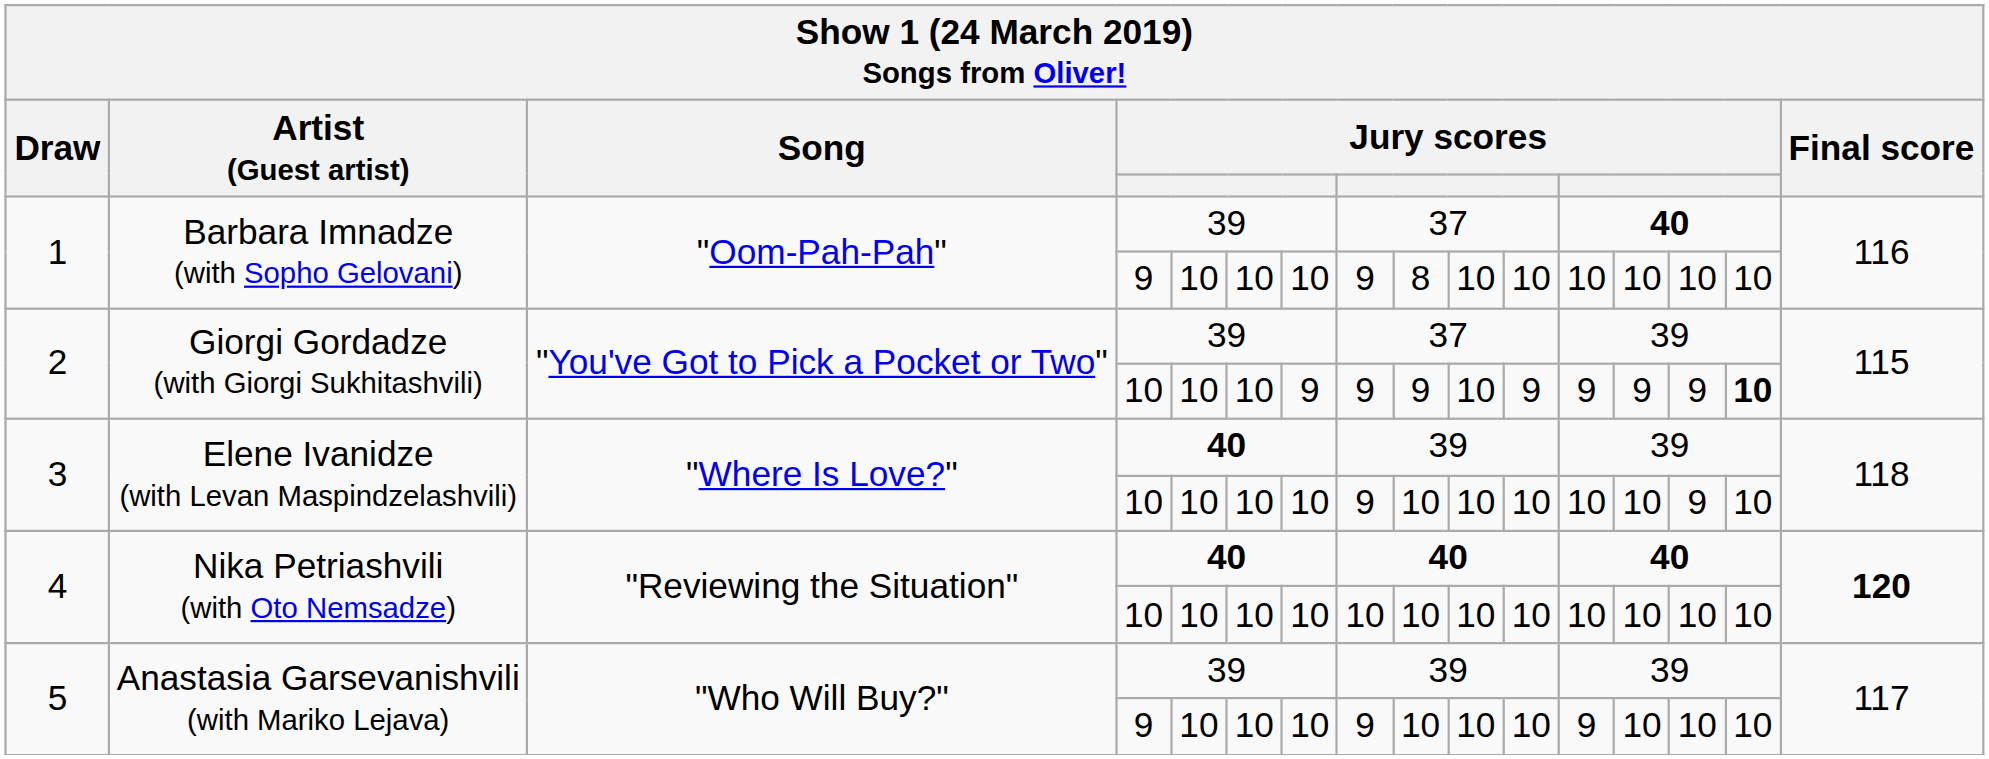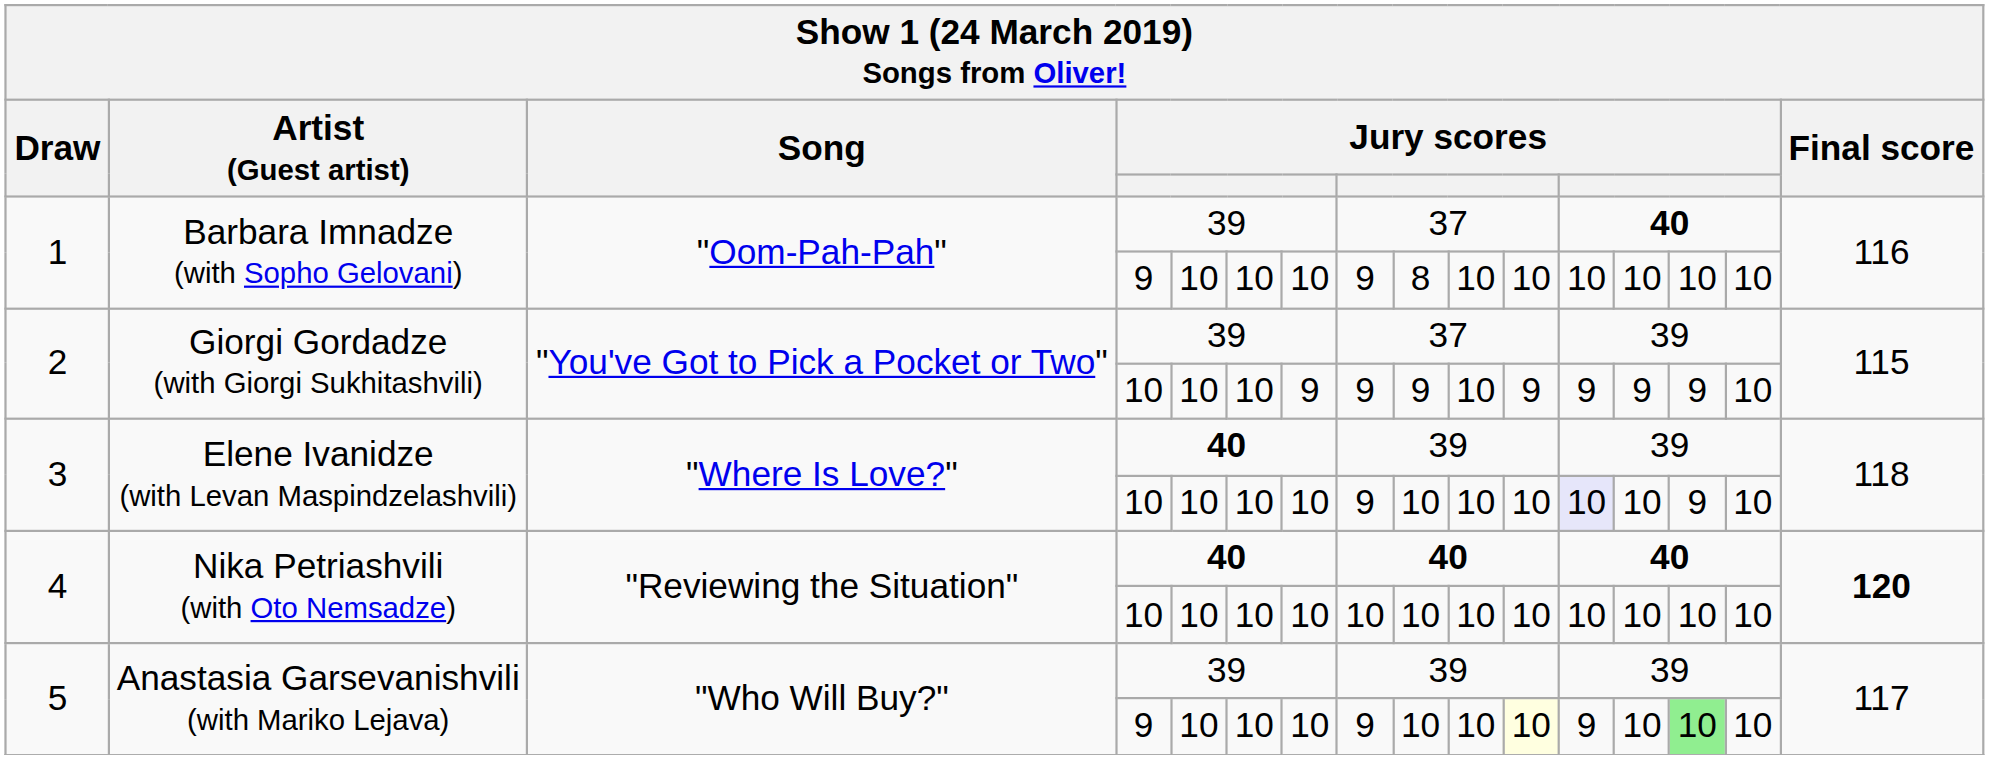(1753, 390) bold -> (1753, 390) normal
(1587, 502) no background -> (1587, 502) lavender background
(1531, 725) no background -> (1531, 725) lightyellow background
(1697, 725) no background -> (1697, 725) lightgreen background
